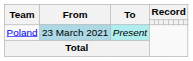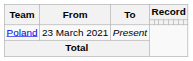(75, 32) lightblue background -> (75, 32) no background
(130, 32) paleturquoise background -> (130, 32) no background
